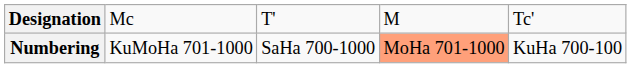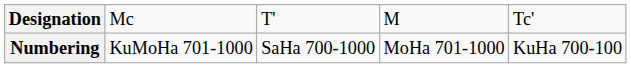(444, 47) lightsalmon background -> (444, 47) no background
